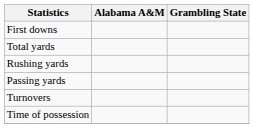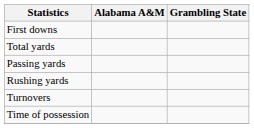rows swapped: (38, 64) <-> (36, 81)
